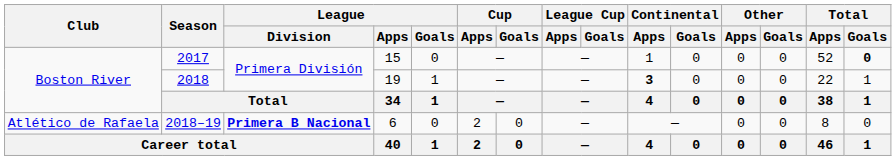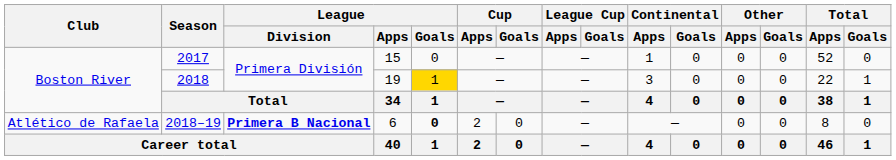(867, 59) bold -> (867, 59) normal
(435, 80) no background -> (435, 80) gold background
(649, 80) bold -> (649, 80) normal
(435, 123) normal -> (435, 123) bold
